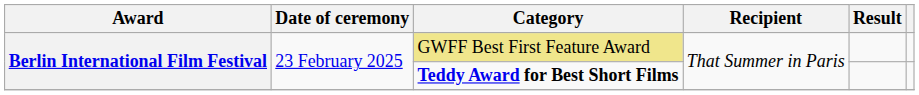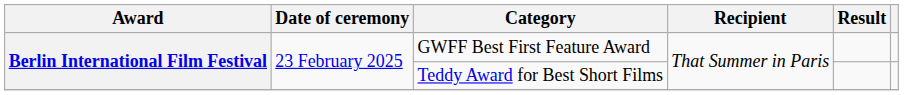(534, 47) khaki background -> (534, 47) no background
(548, 75) bold -> (540, 75) normal
